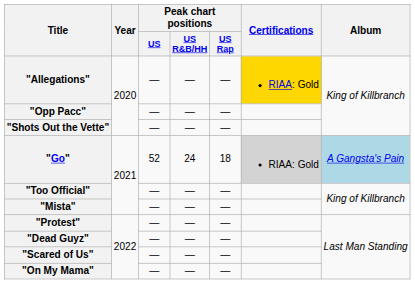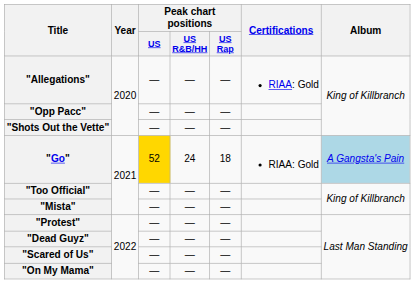(281, 85) gold background -> (281, 85) no background
(154, 159) no background -> (154, 159) gold background
(281, 165) lightgrey background -> (281, 165) no background
